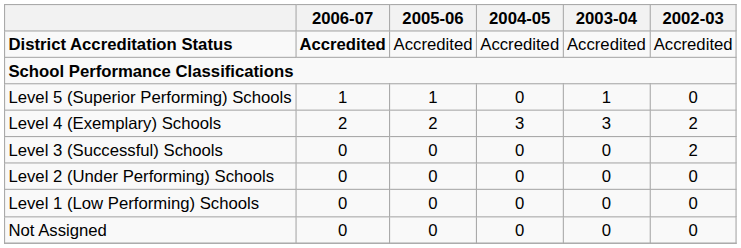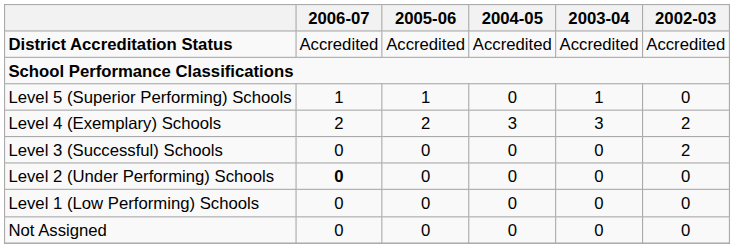(343, 44) bold -> (339, 44) normal
(343, 177) normal -> (339, 177) bold
